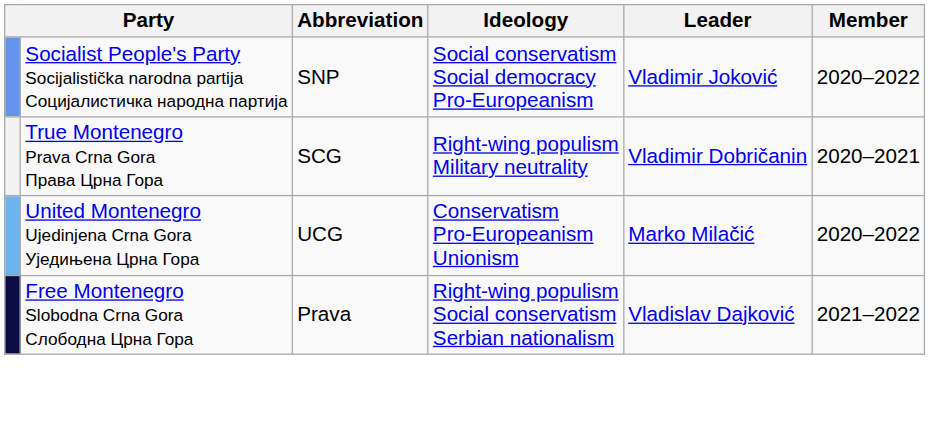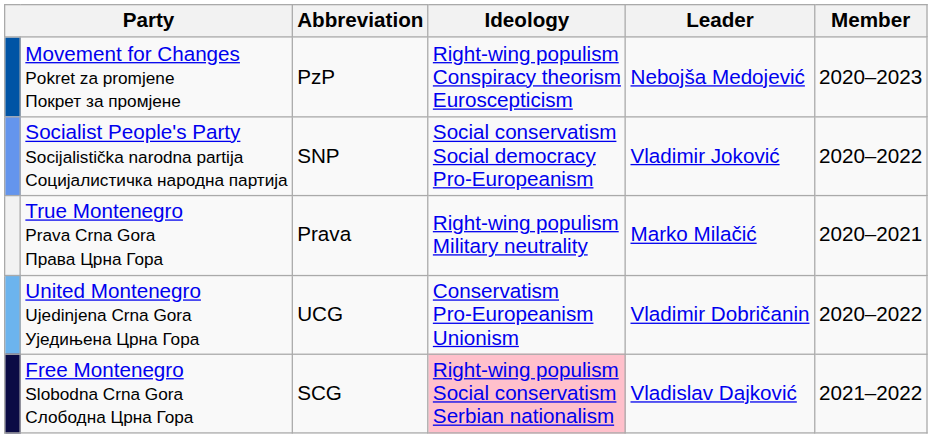+ row: (133, 76)
(320, 155) SCG -> (324, 235) Prava
(718, 155) Vladimir Dobričanin -> (694, 235) Marko Milačić
(691, 235) Marko Milačić -> (720, 314) Vladimir Dobričanin
(324, 314) Prava -> (320, 393) SCG
(526, 314) no background -> (526, 393) pink background
